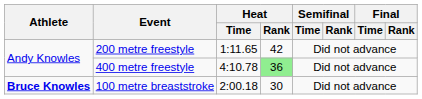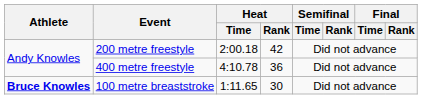(239, 49) 1:11.65 -> (239, 49) 2:00.18
(277, 67) lightgreen background -> (277, 67) no background
(239, 86) 2:00.18 -> (239, 86) 1:11.65
